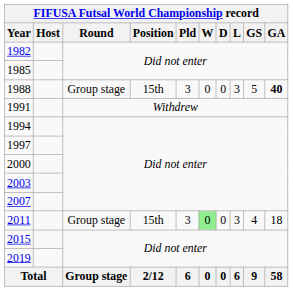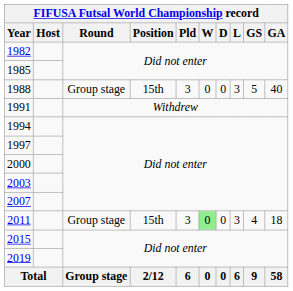(276, 88) bold -> (276, 88) normal
